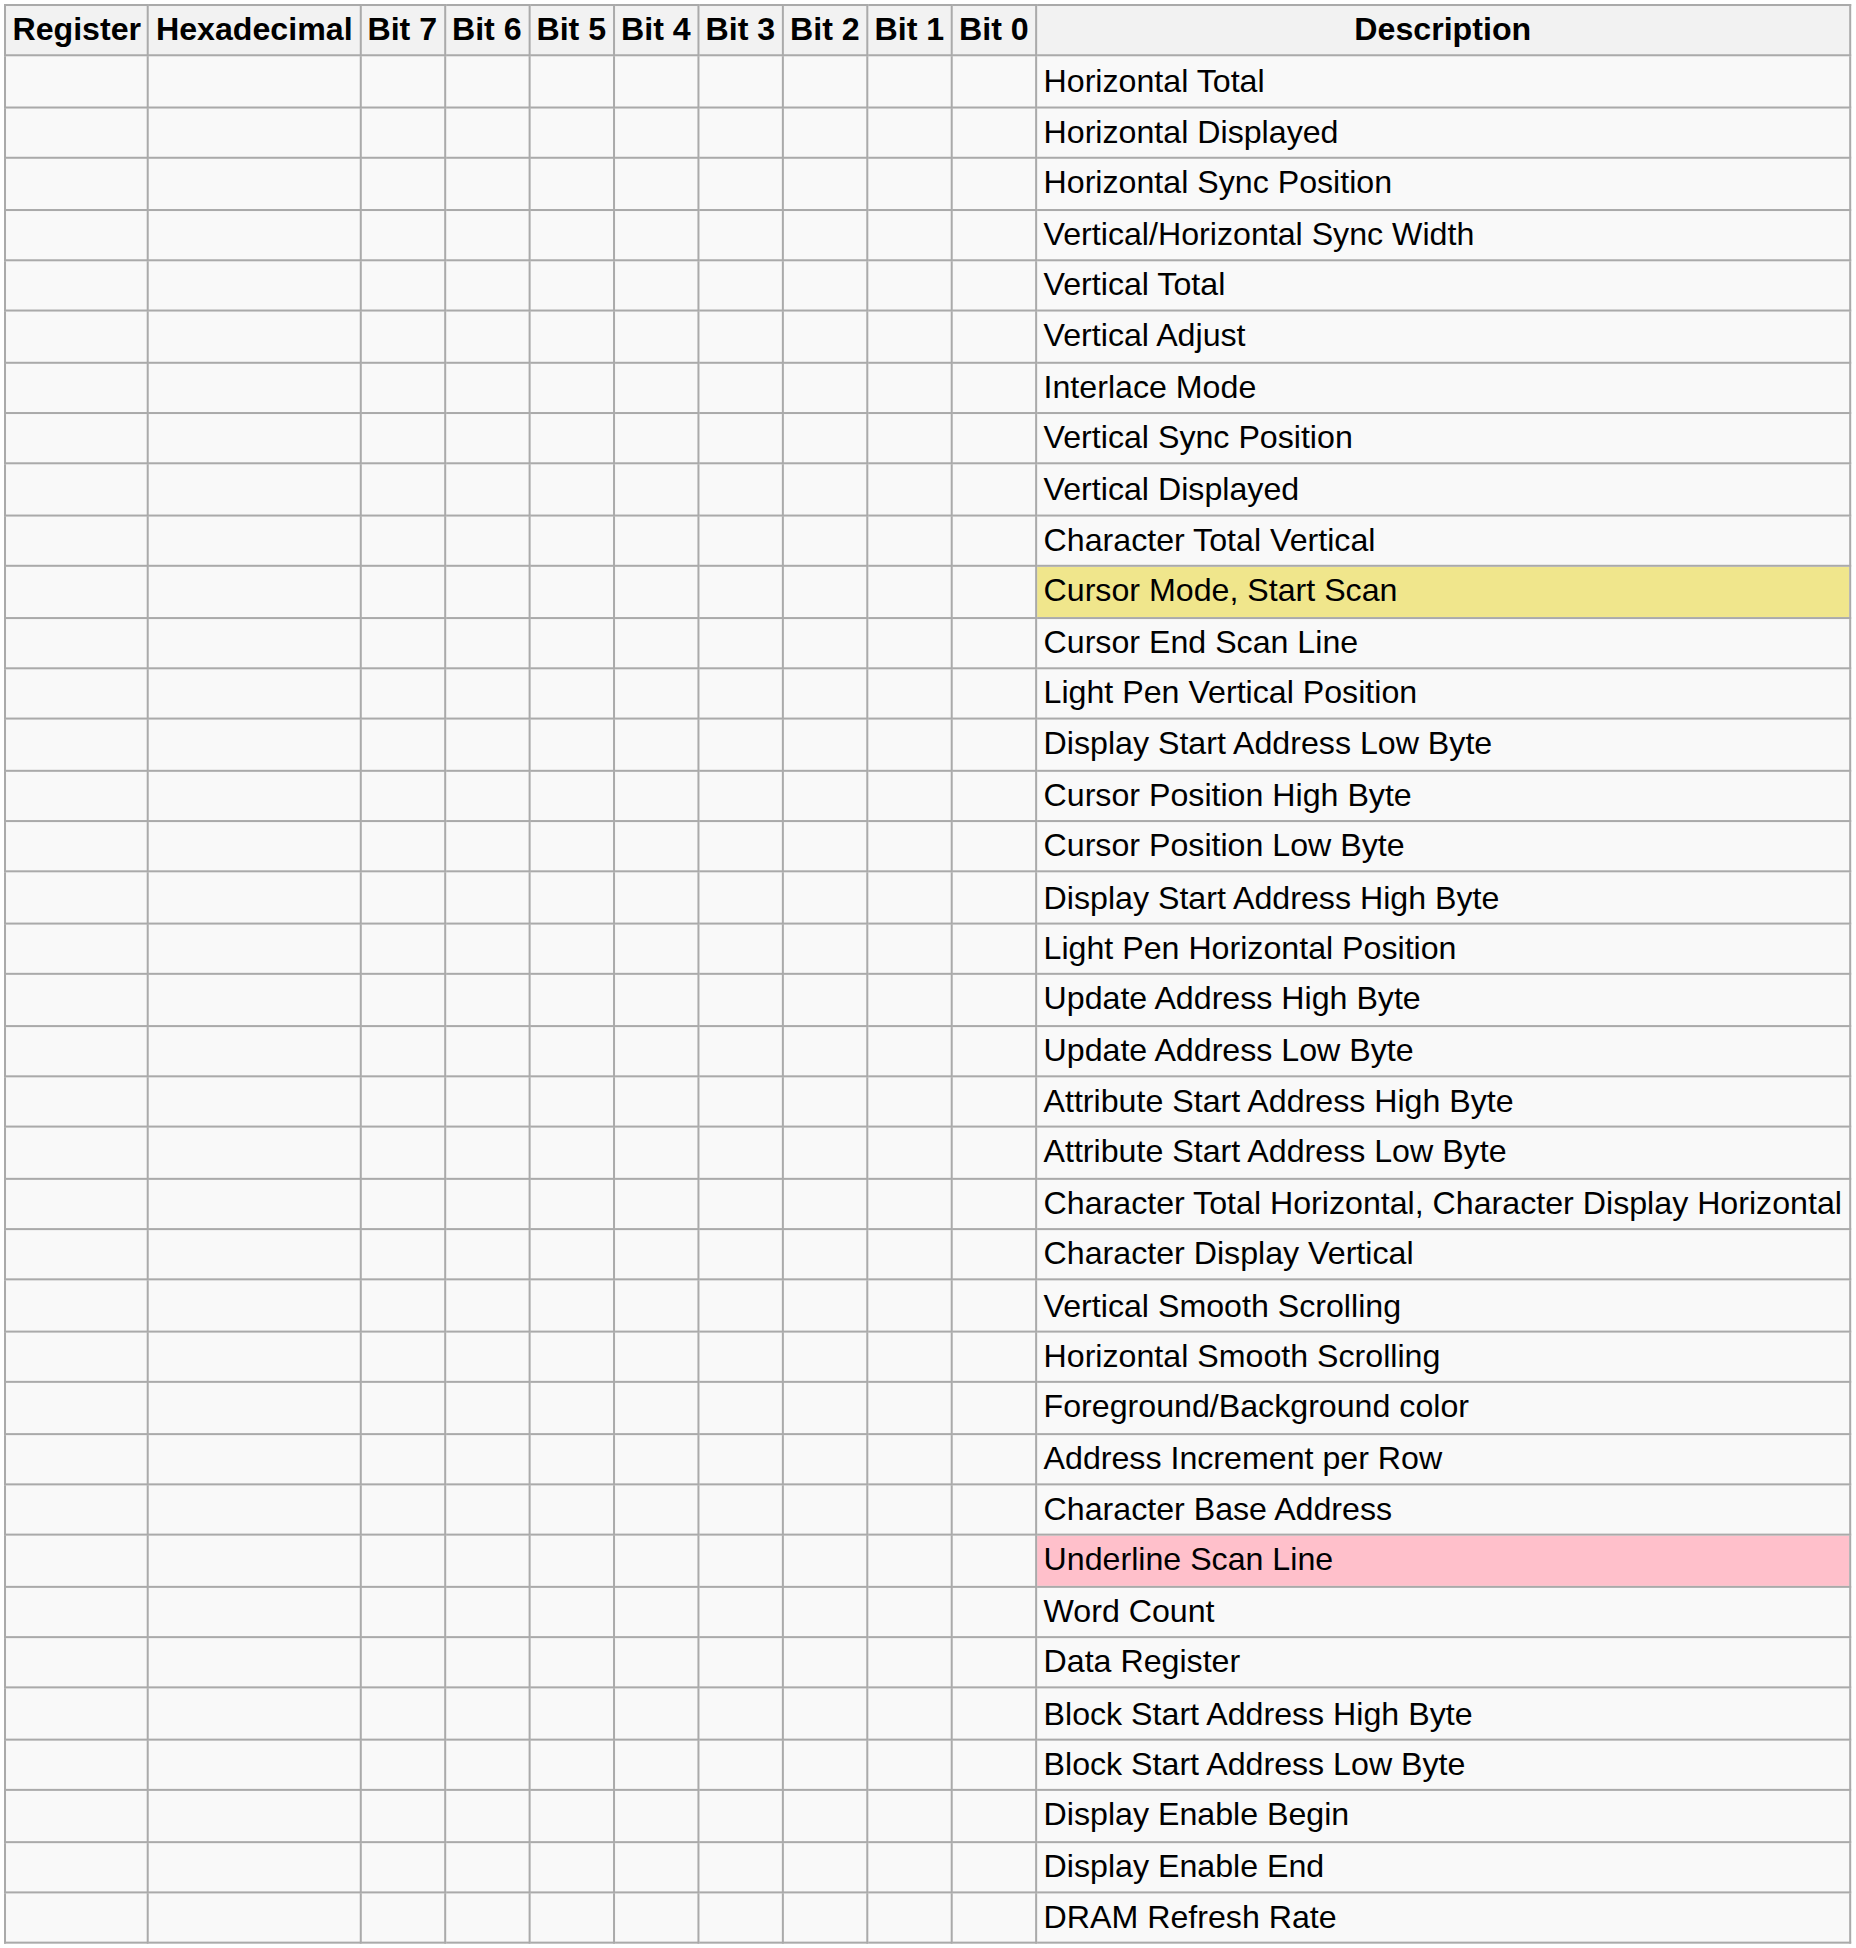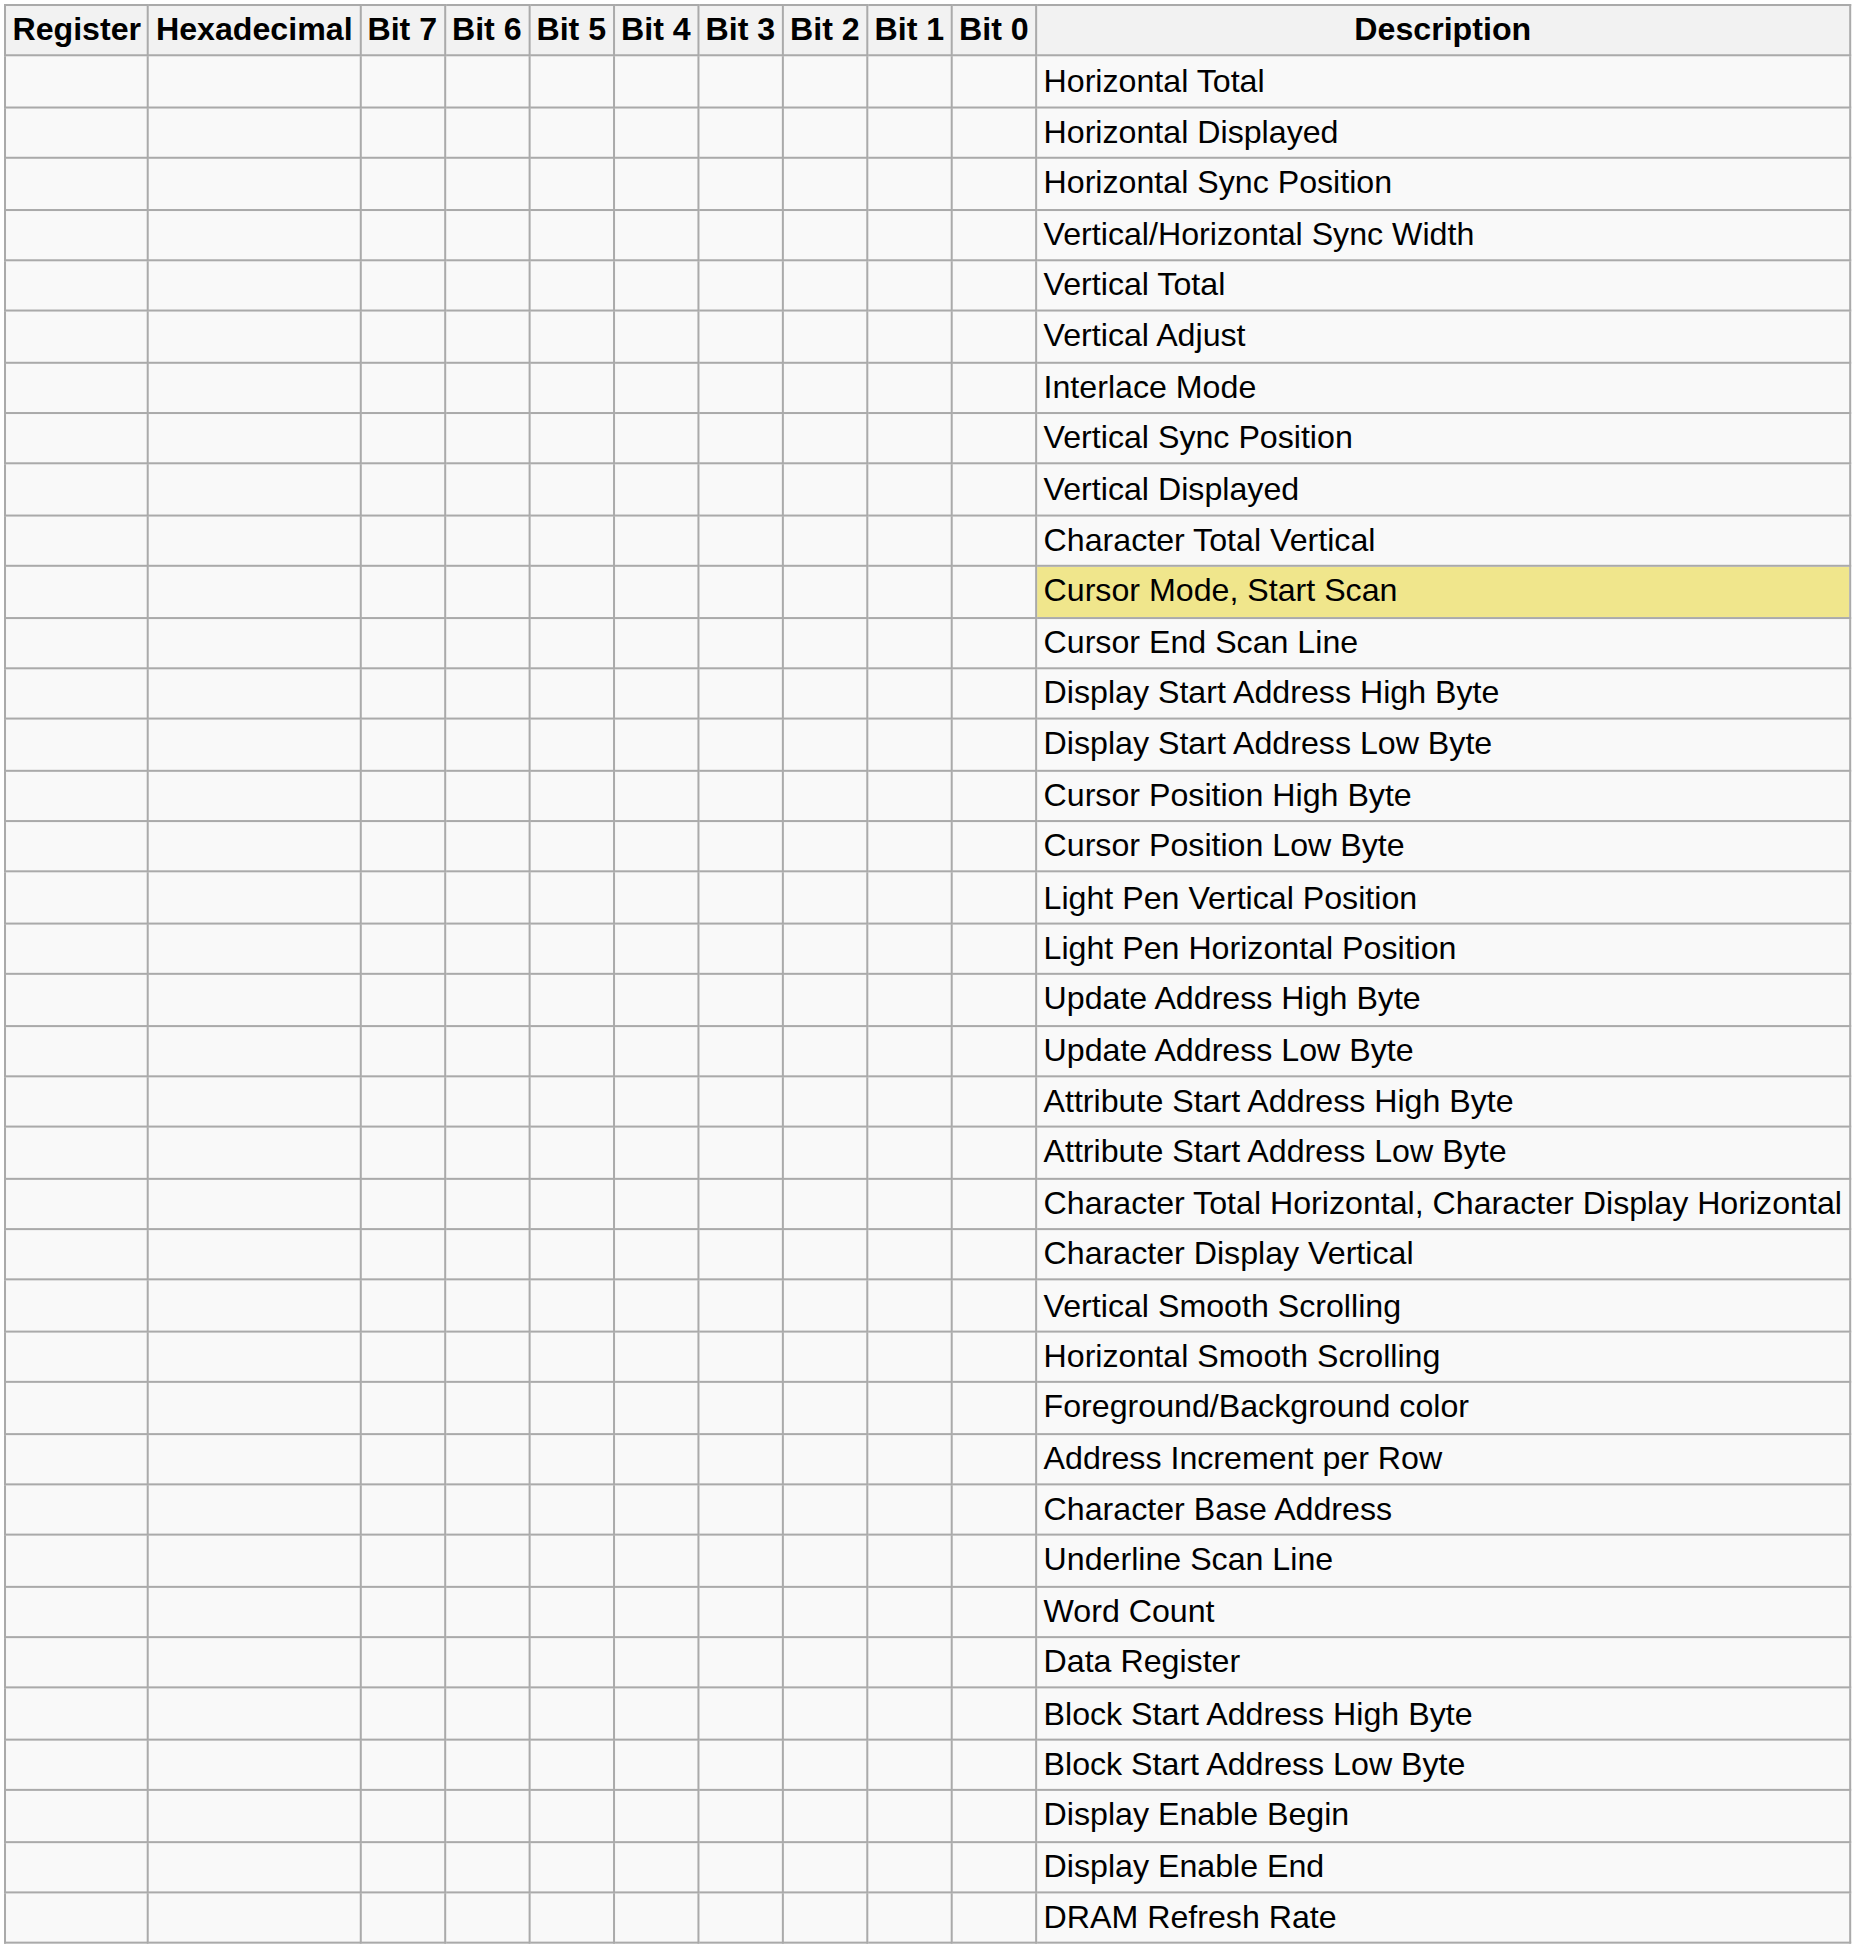(1230, 693) Light Pen Vertical Position -> (1271, 693) Display Start Address High Byte
(1271, 897) Display Start Address High Byte -> (1230, 897) Light Pen Vertical Position
(1188, 1560) pink background -> (1188, 1560) no background
